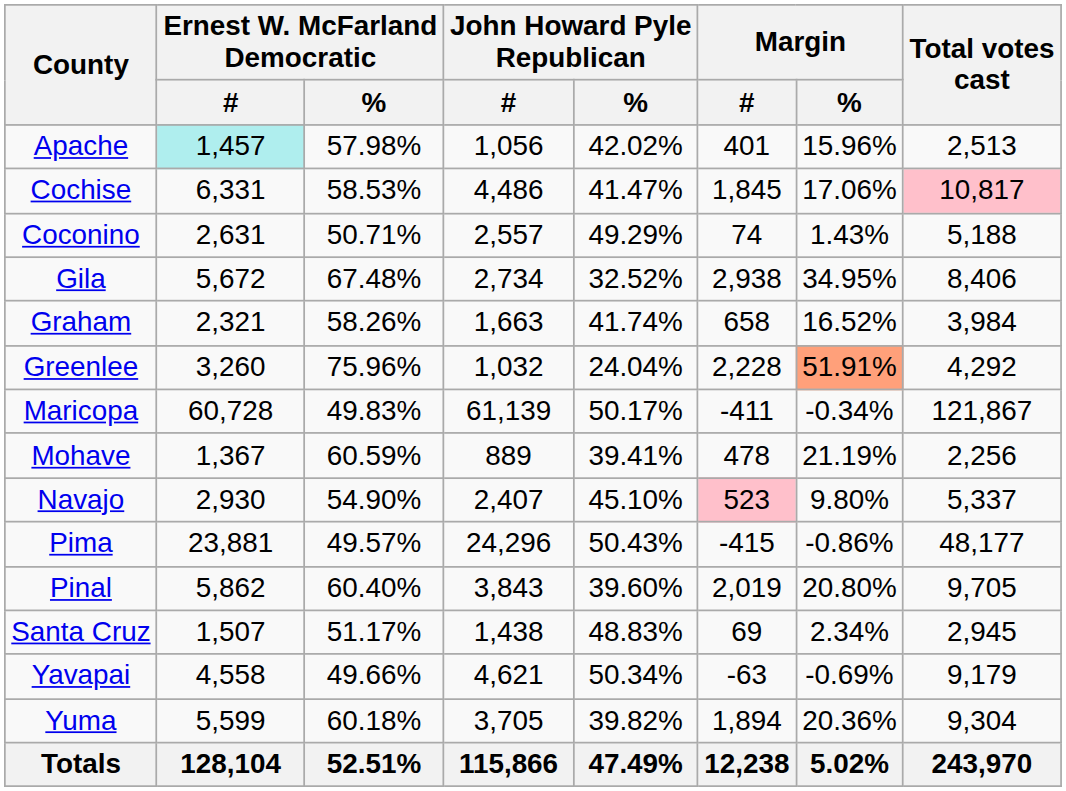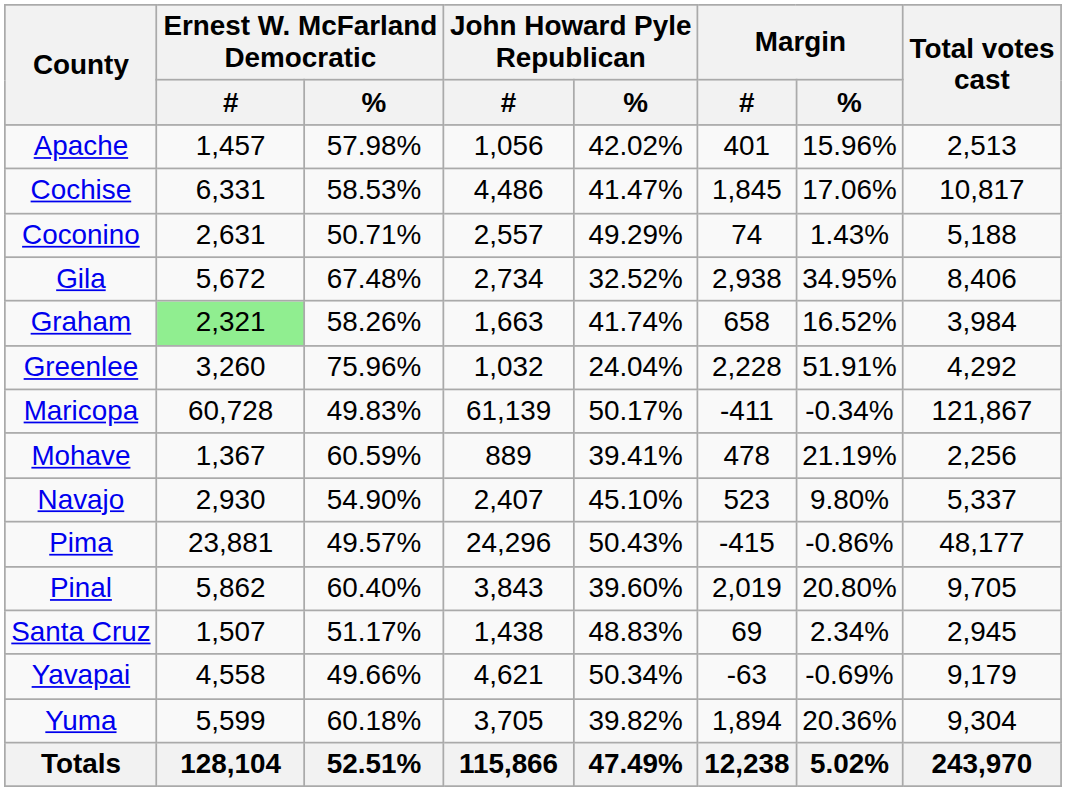(231, 146) paleturquoise background -> (231, 146) no background
(982, 190) pink background -> (982, 190) no background
(231, 322) no background -> (231, 322) lightgreen background
(849, 366) lightsalmon background -> (849, 366) no background
(747, 499) pink background -> (747, 499) no background
